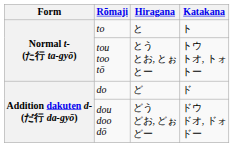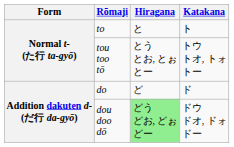(155, 120) no background -> (155, 120) lightgreen background
